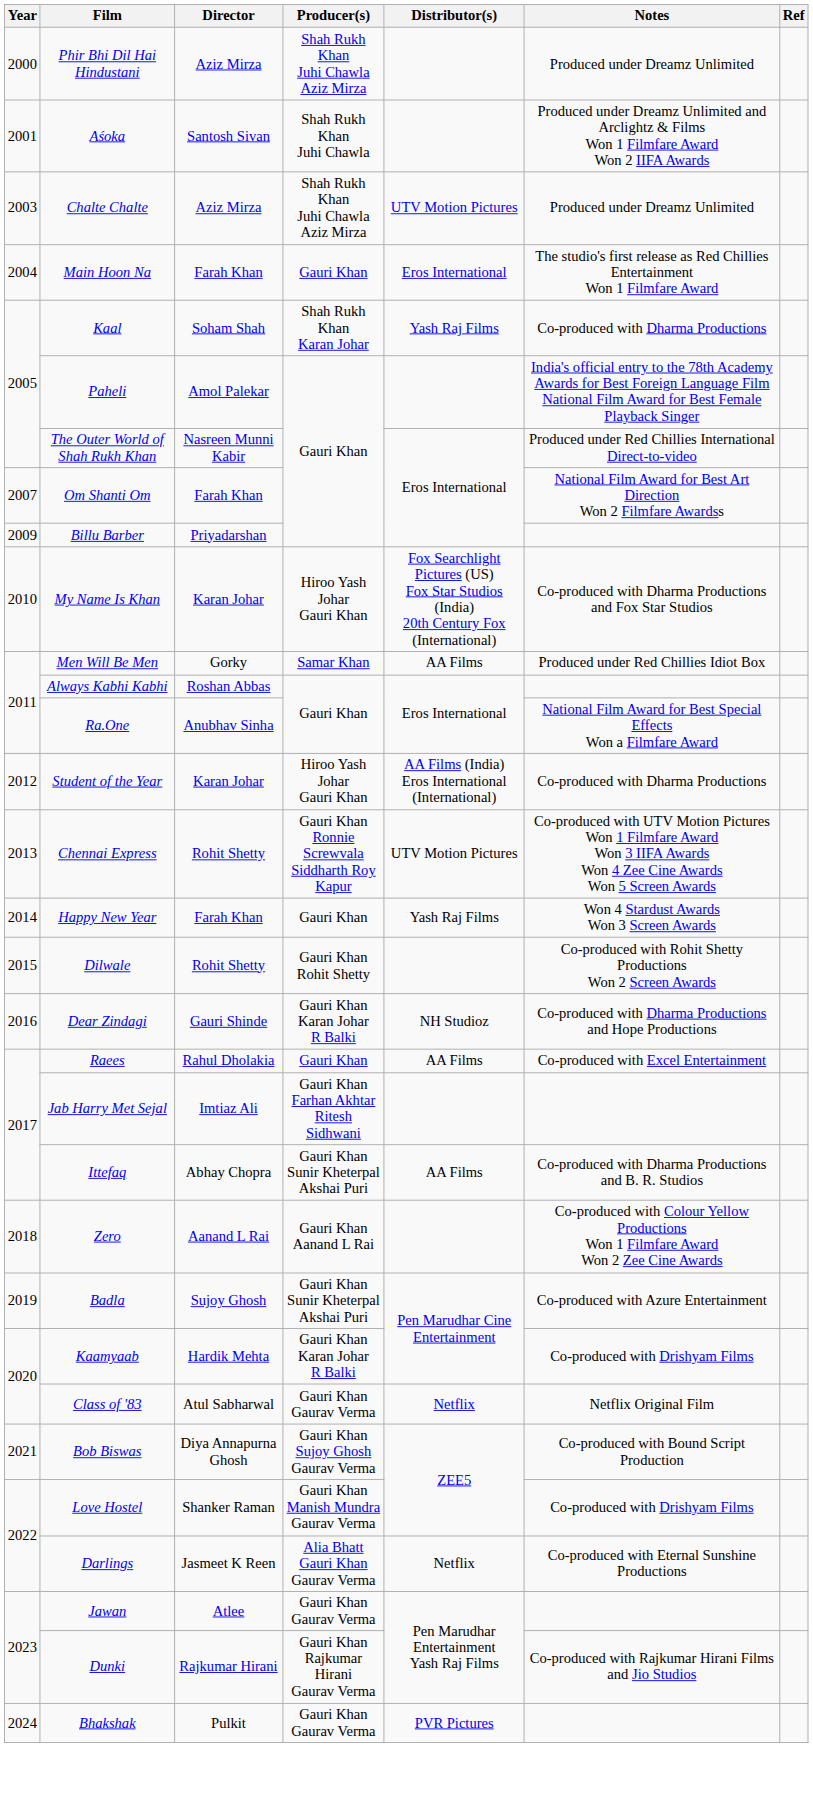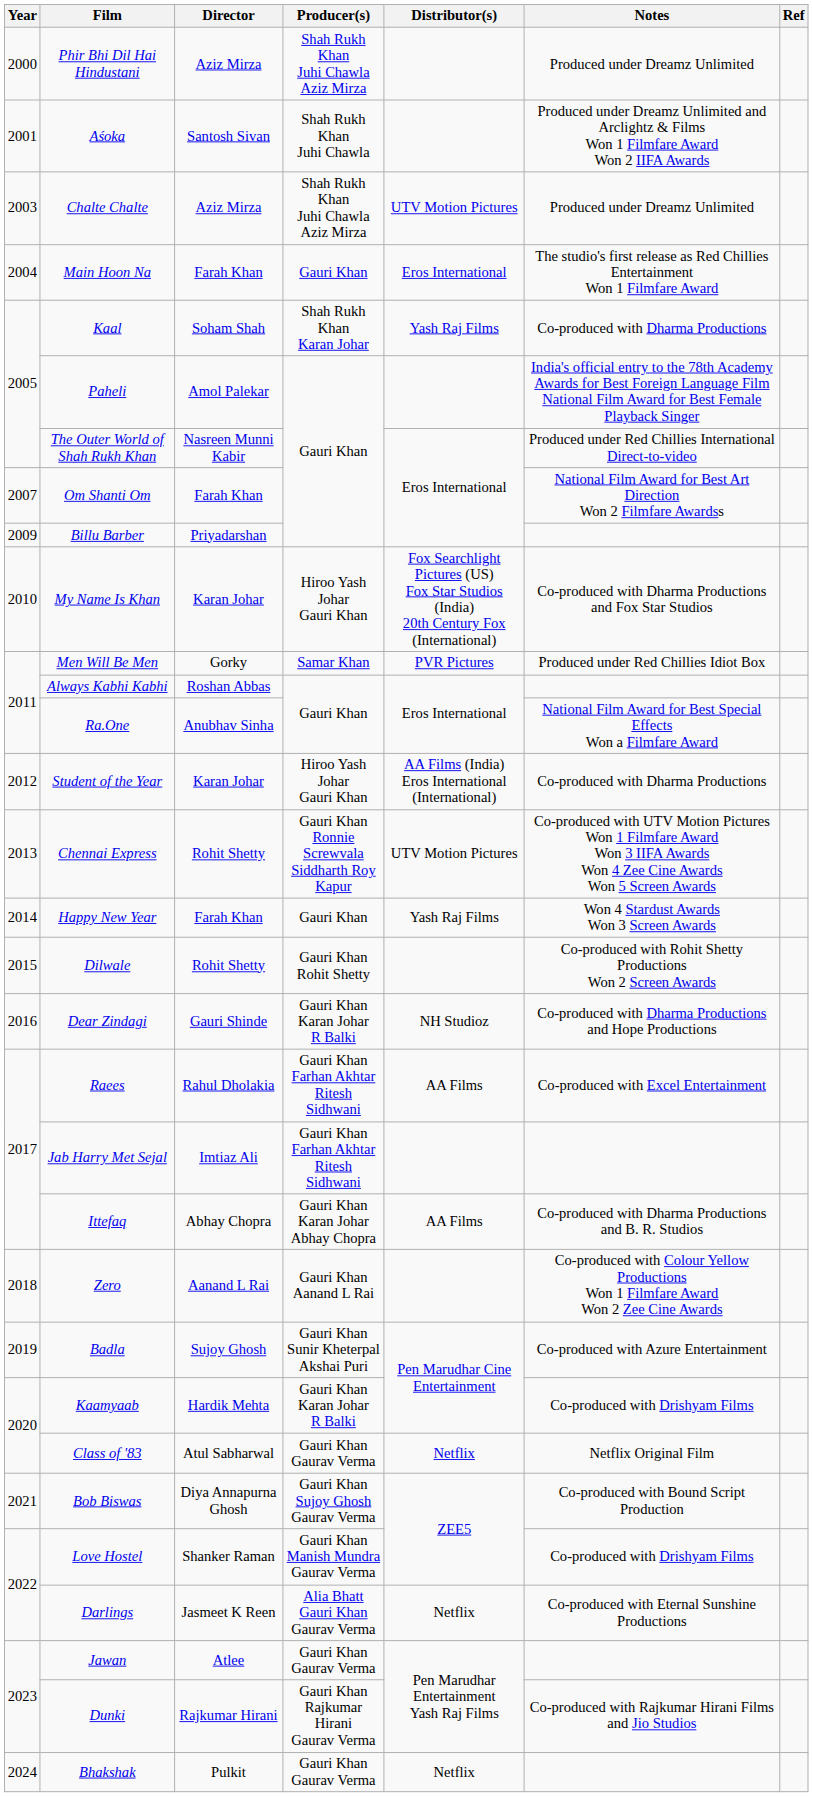(454, 663) AA Films -> (454, 663) PVR Pictures
(333, 1060) Gauri Khan -> (333, 1085) Gauri Khan Farhan Akhtar Ritesh Sidhwani
(333, 1172) Gauri Khan Sunir Kheterpal Akshai Puri -> (333, 1221) Gauri Khan Karan Johar Abhay Chopra
(454, 1722) PVR Pictures -> (454, 1772) Netflix
